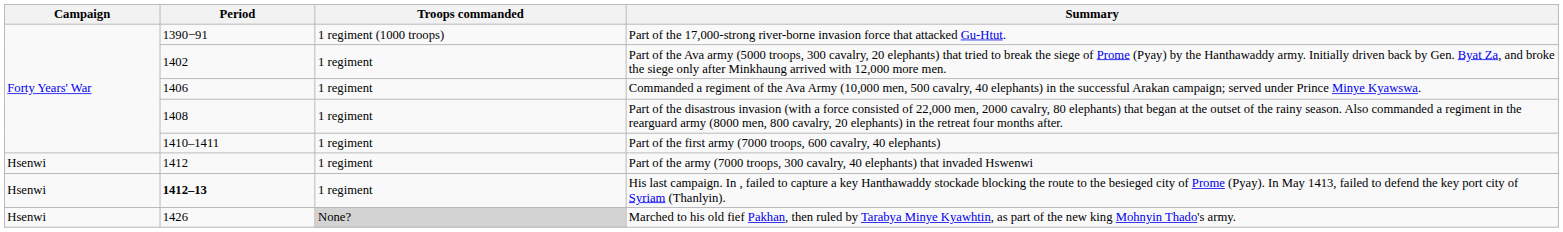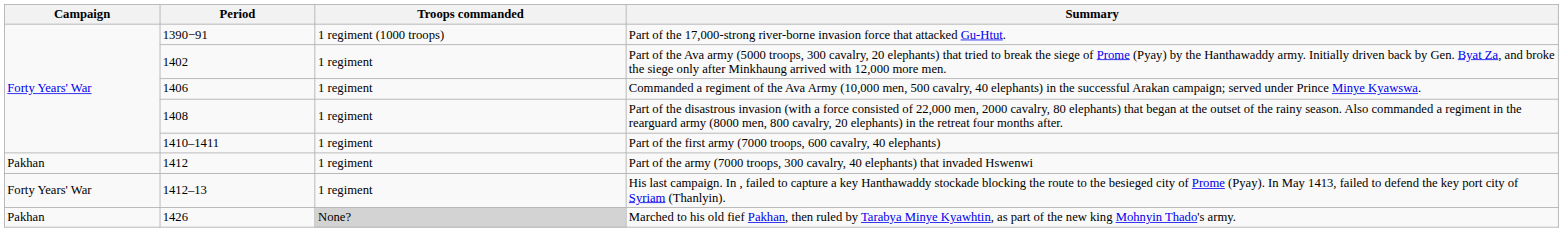(27, 163) Hsenwi -> (26, 163) Pakhan
(27, 190) Hsenwi -> (49, 190) Forty Years' War
(185, 190) bold -> (185, 190) normal
(27, 217) Hsenwi -> (26, 217) Pakhan
